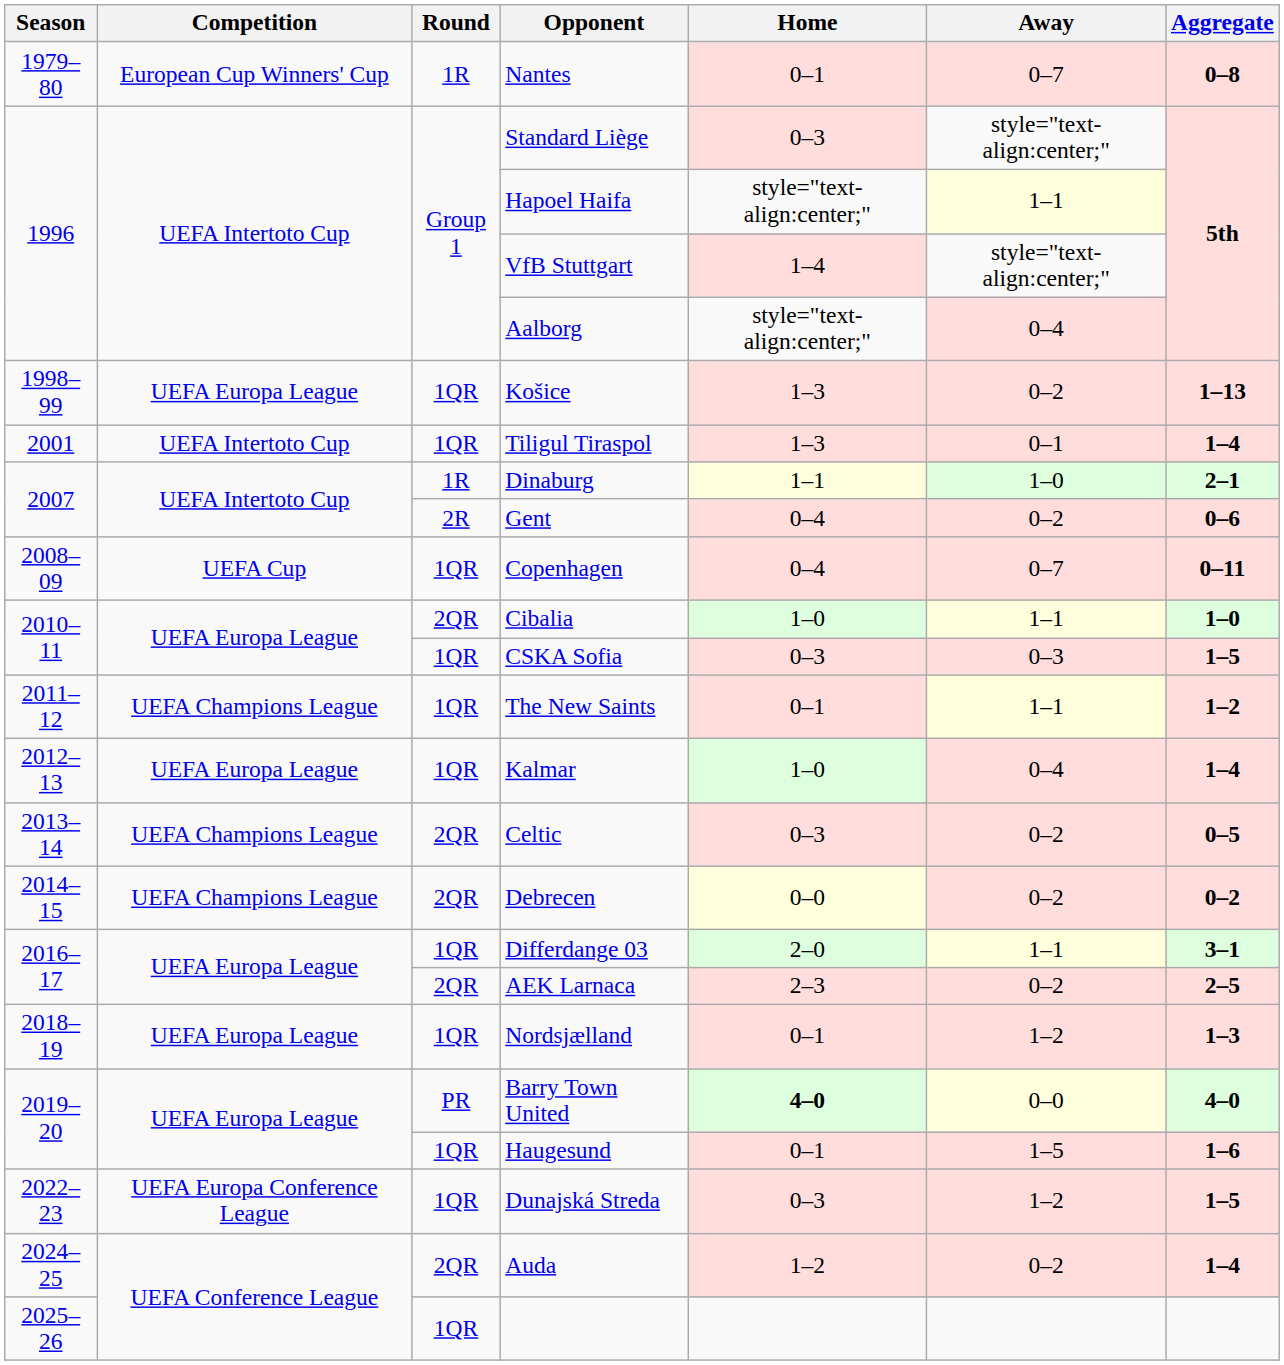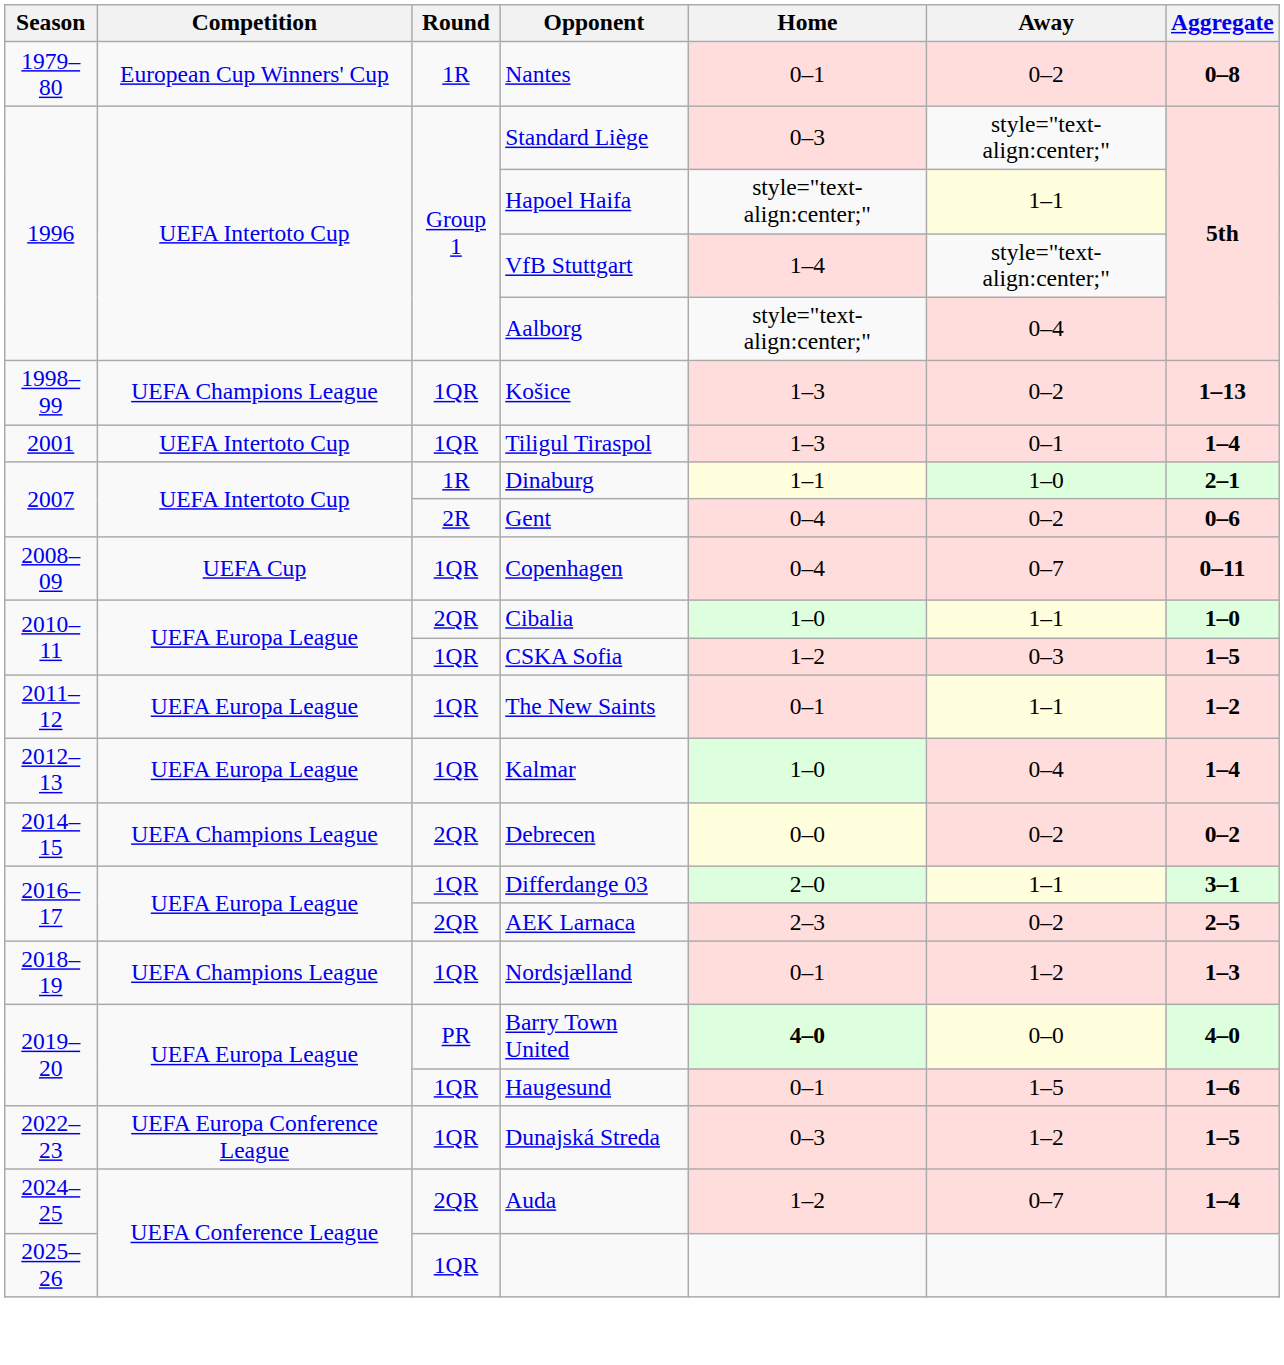(1046, 73) 0–7 -> (1046, 73) 0–2
(254, 392) UEFA Europa League -> (254, 392) UEFA Champions League
(807, 655) 0–3 -> (807, 655) 1–2
(254, 706) UEFA Champions League -> (254, 706) UEFA Europa League
- row: (533, 834)
(254, 1036) UEFA Europa League -> (254, 972) UEFA Champions League
(1046, 1264) 0–2 -> (1046, 1200) 0–7
